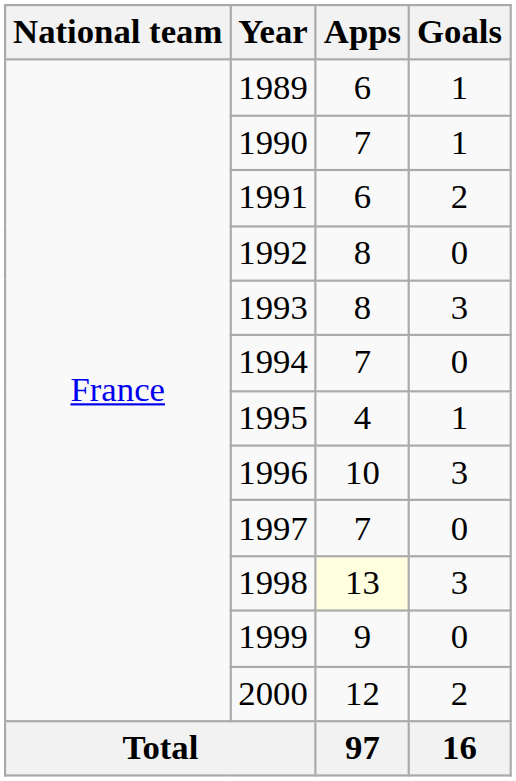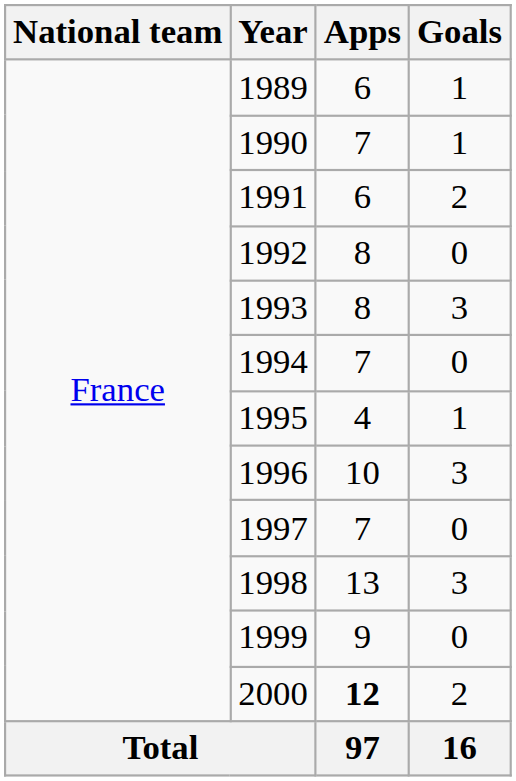(362, 582) lightyellow background -> (362, 582) no background
(362, 692) normal -> (362, 692) bold
